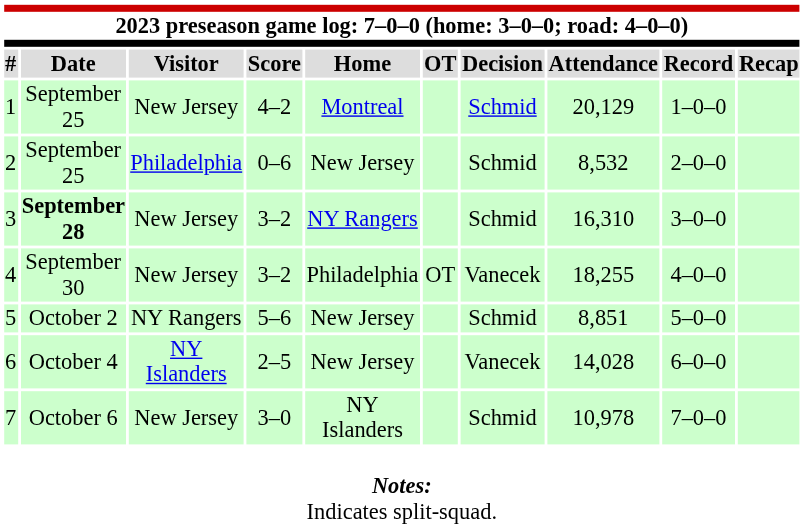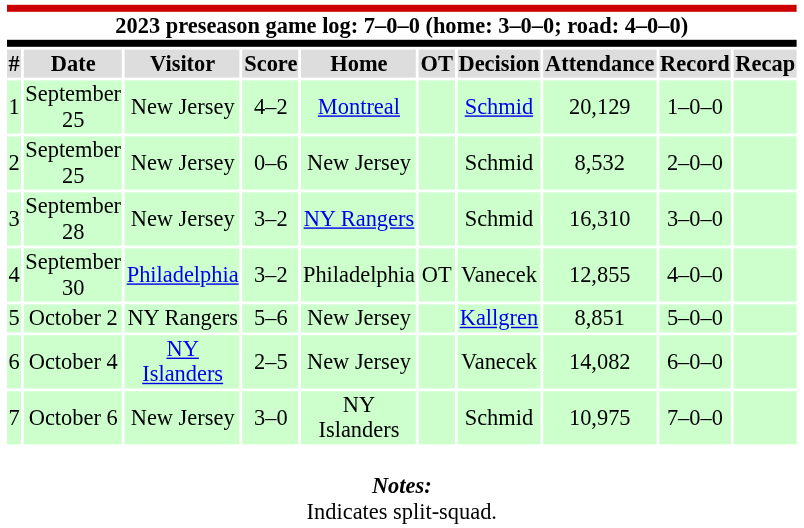(186, 162) Philadelphia -> (183, 162) New Jersey
(73, 218) bold -> (73, 218) normal
(186, 274) New Jersey -> (183, 274) Philadelphia
(603, 274) 18,255 -> (600, 274) 12,855
(502, 318) Schmid -> (499, 318) Kallgren
(603, 361) 14,028 -> (600, 361) 14,082
(603, 417) 10,978 -> (600, 417) 10,975
